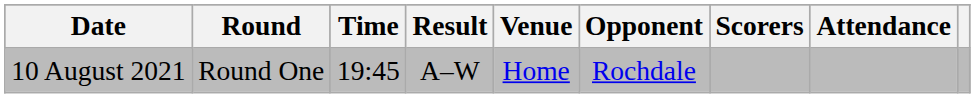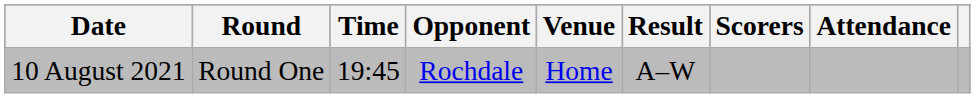columns swapped: (644, 26) <-> (450, 26)
